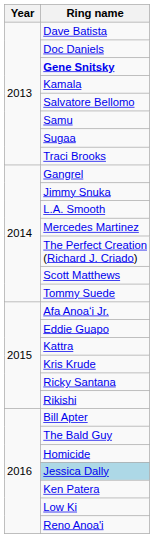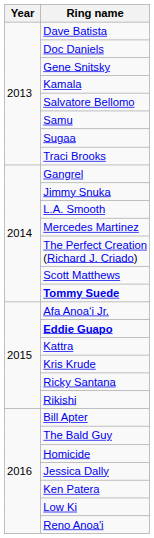(79, 67) bold -> (77, 67) normal
(79, 293) normal -> (81, 293) bold
(76, 329) normal -> (78, 329) bold
(76, 471) lightblue background -> (76, 471) no background
